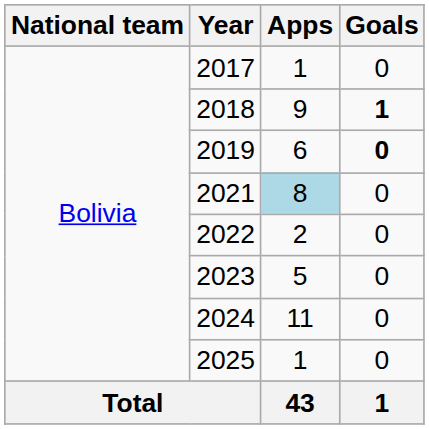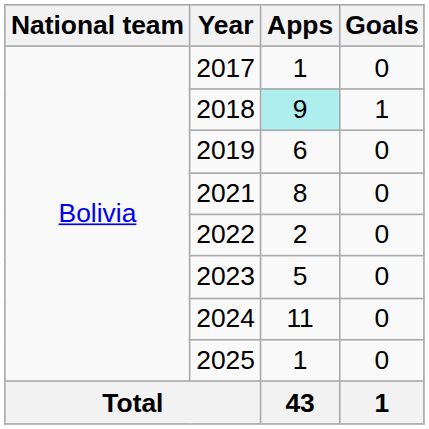(300, 109) no background -> (300, 109) paleturquoise background
(382, 109) bold -> (382, 109) normal
(382, 151) bold -> (382, 151) normal
(300, 192) lightblue background -> (300, 192) no background
